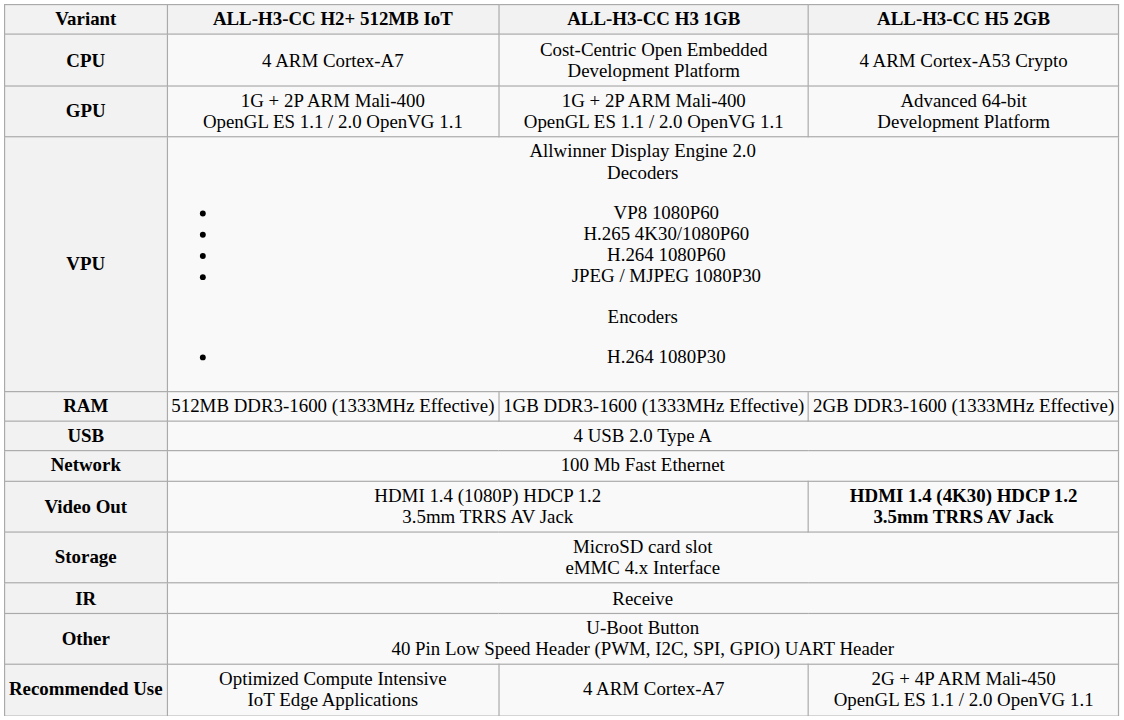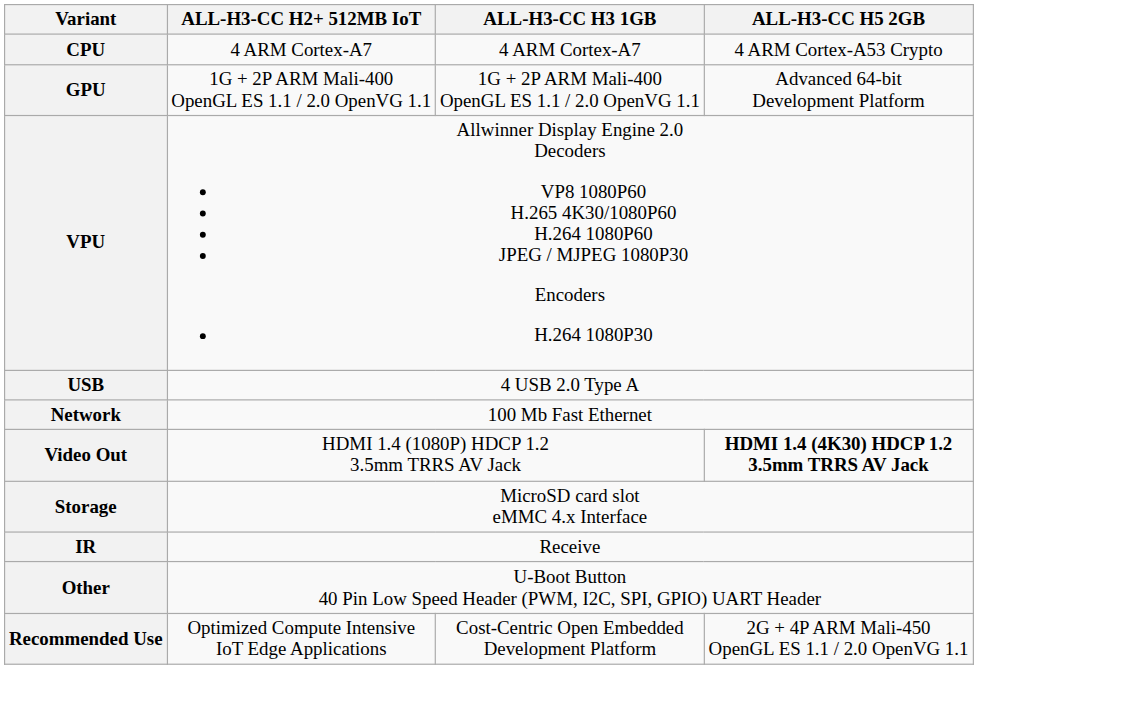(654, 60) Cost-Centric Open Embedded Development Platform -> (570, 49) 4 ARM Cortex-A7
- row: (86, 405)
(654, 689) 4 ARM Cortex-A7 -> (570, 638) Cost-Centric Open Embedded Development Platform
